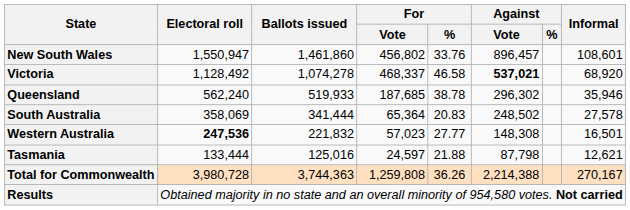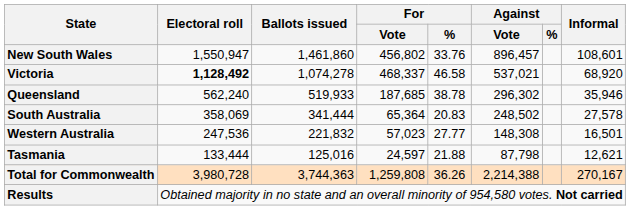(221, 74) normal -> (221, 74) bold
(516, 74) bold -> (516, 74) normal
(226, 134) bold -> (226, 134) normal
